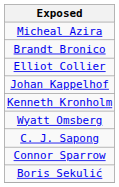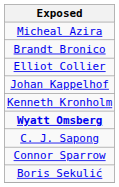(60, 120) normal -> (60, 120) bold
